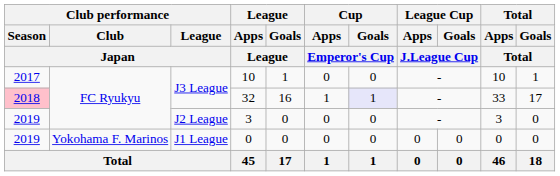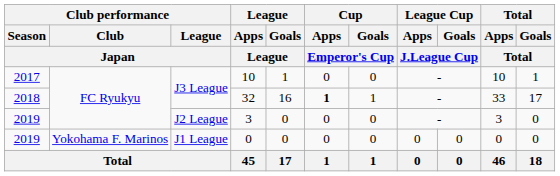(27, 98) pink background -> (27, 98) no background
(326, 98) normal -> (326, 98) bold
(373, 98) lavender background -> (373, 98) no background
